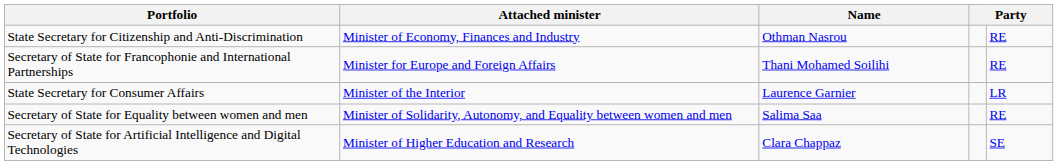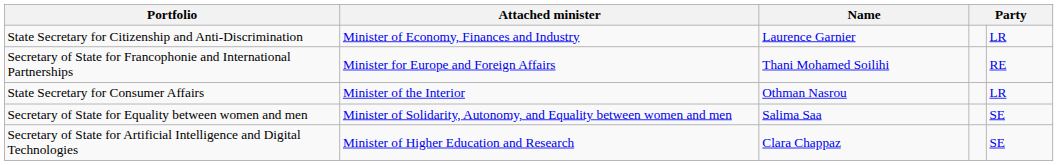(805, 36) Othman Nasrou -> (809, 36) Laurence Garnier
(998, 36) RE -> (998, 36) LR
(809, 93) Laurence Garnier -> (805, 93) Othman Nasrou
(998, 114) RE -> (997, 114) SE
